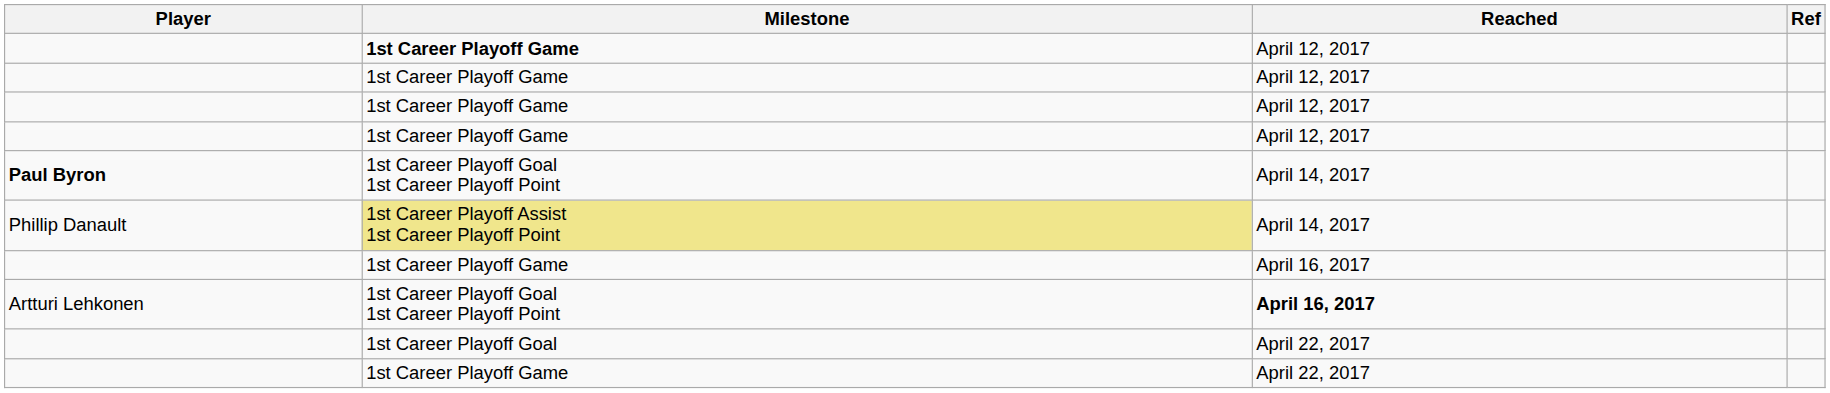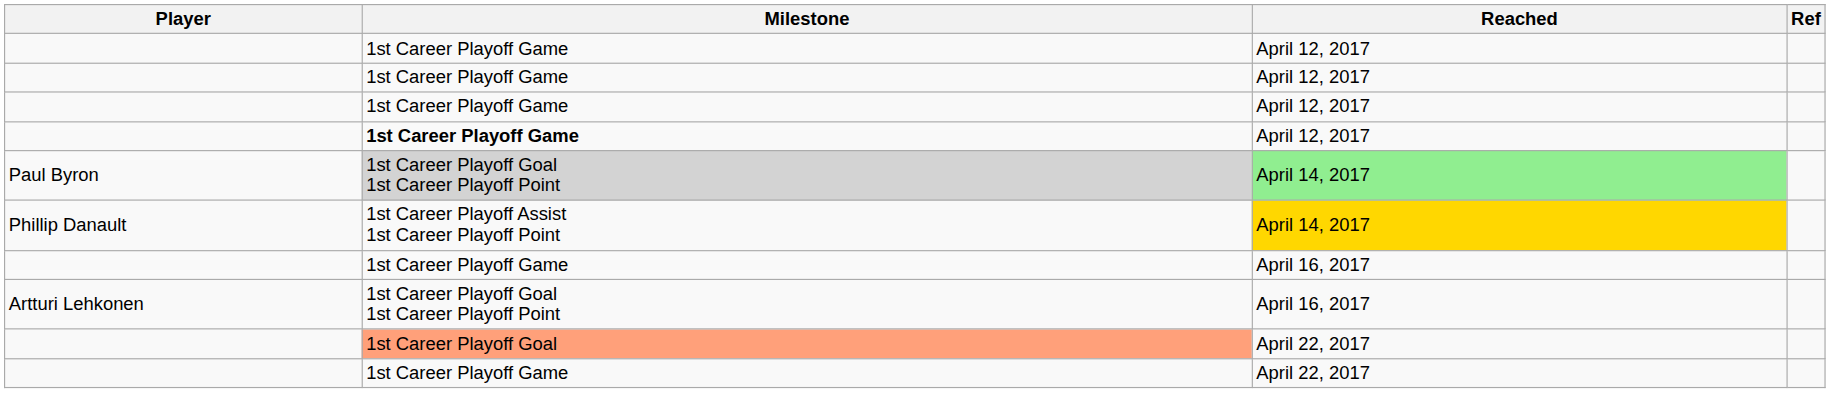(473, 48) bold -> (467, 48) normal
(467, 135) normal -> (473, 135) bold
(57, 175) bold -> (54, 175) normal
(463, 175) no background -> (463, 175) lightgrey background
(1313, 175) no background -> (1313, 175) lightgreen background
(466, 225) khaki background -> (466, 225) no background
(1313, 225) no background -> (1313, 225) gold background
(1316, 304) bold -> (1313, 304) normal
(462, 343) no background -> (462, 343) lightsalmon background
